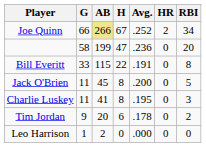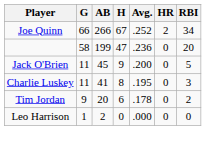(103, 30) khaki background -> (103, 30) no background
- row: (40, 64)
(121, 82) 8 -> (121, 64) 9
